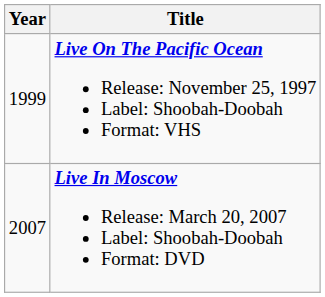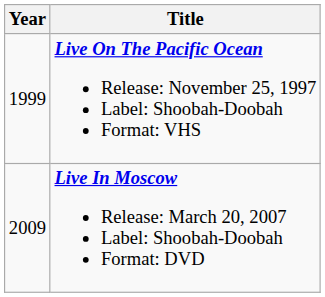(27, 227) 2007 -> (27, 227) 2009
